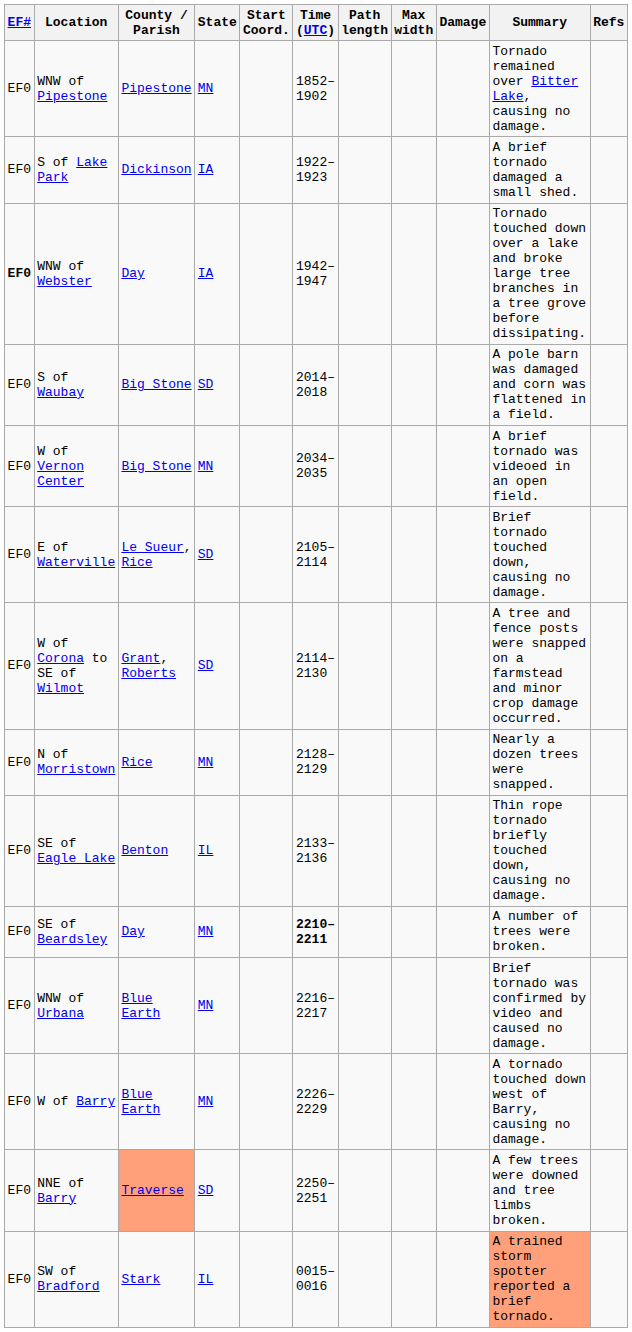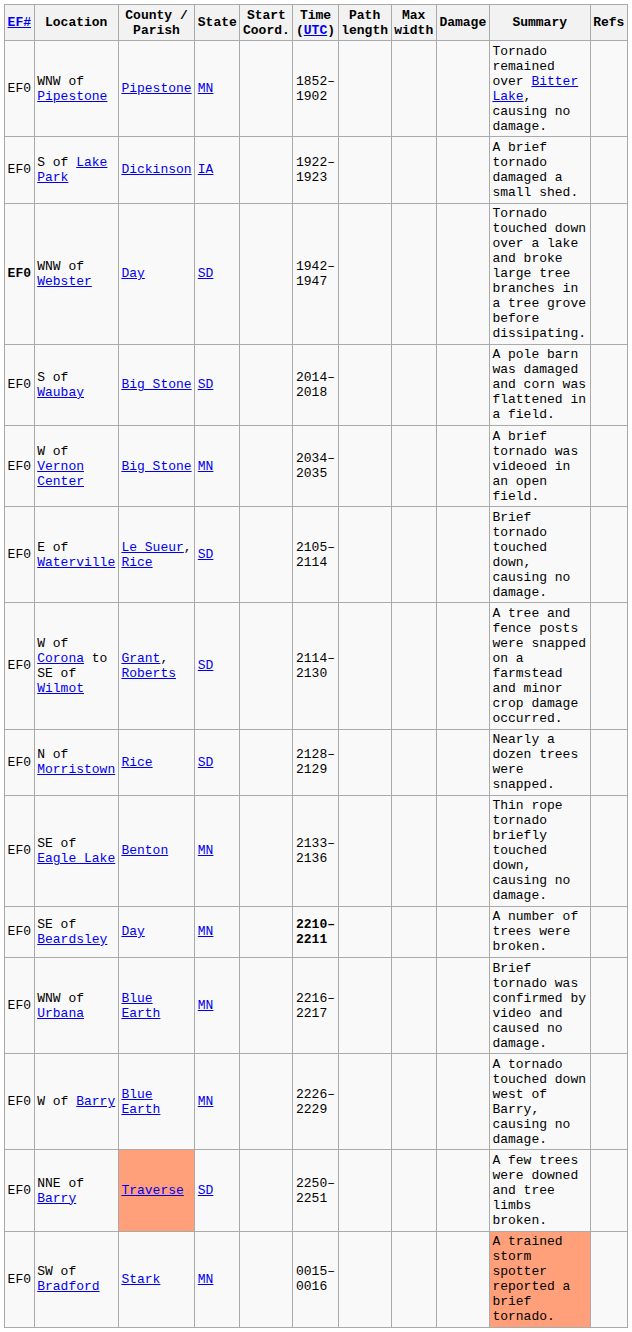(206, 274) IA -> (206, 274) SD
(206, 762) MN -> (206, 762) SD
(206, 851) IL -> (206, 851) MN
(206, 1279) IL -> (206, 1279) MN
